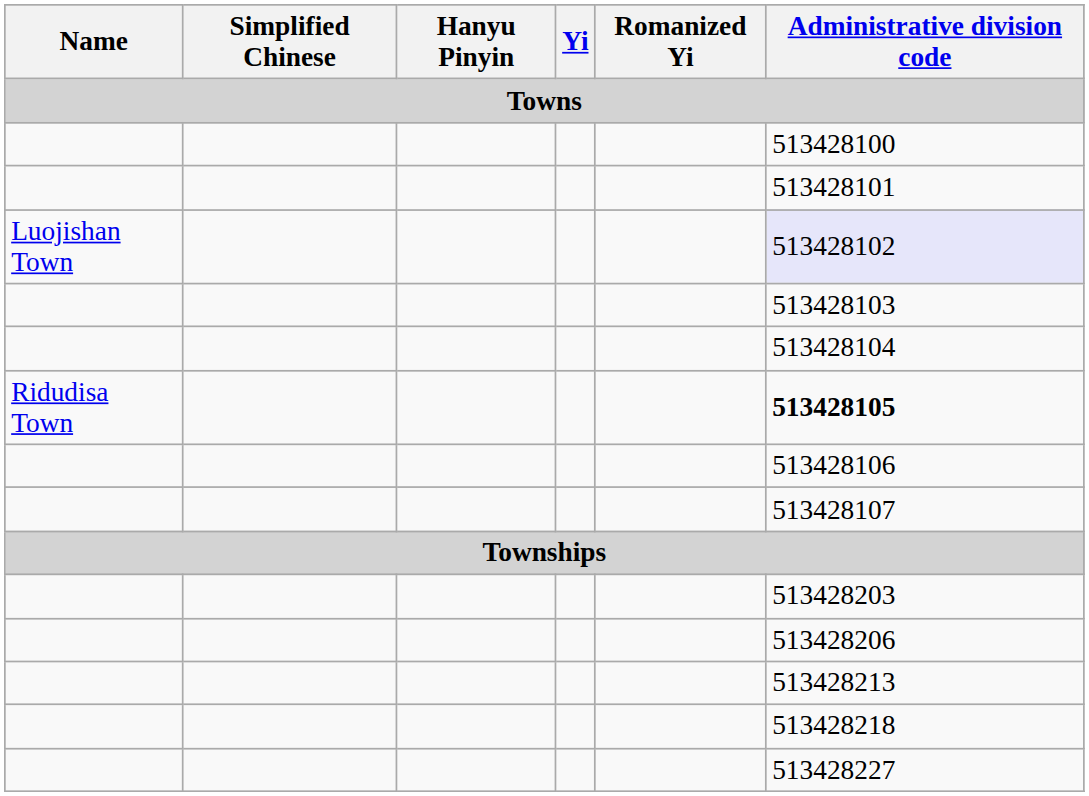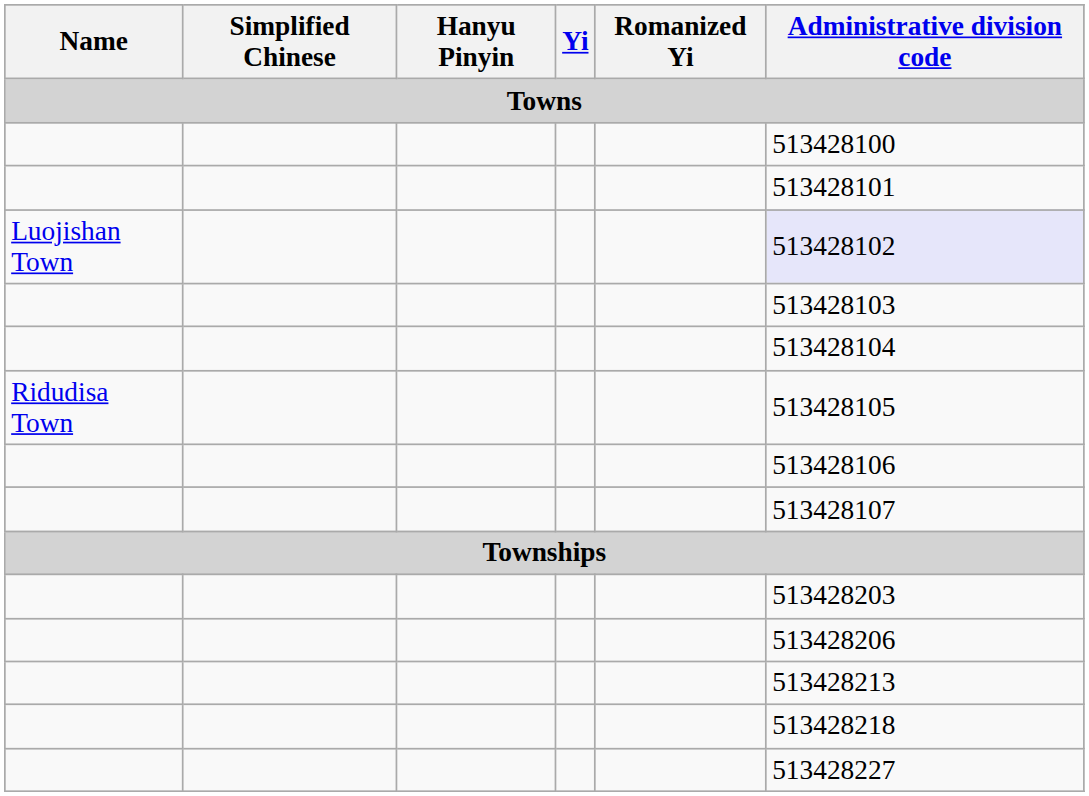(834, 406) bold -> (834, 406) normal
